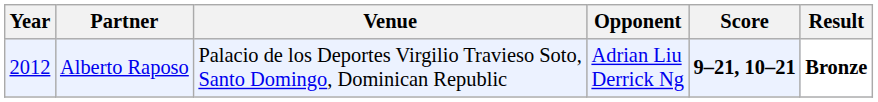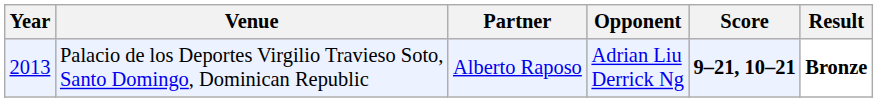columns swapped: (390, 21) <-> (124, 21)
(30, 67) 2012 -> (30, 67) 2013
